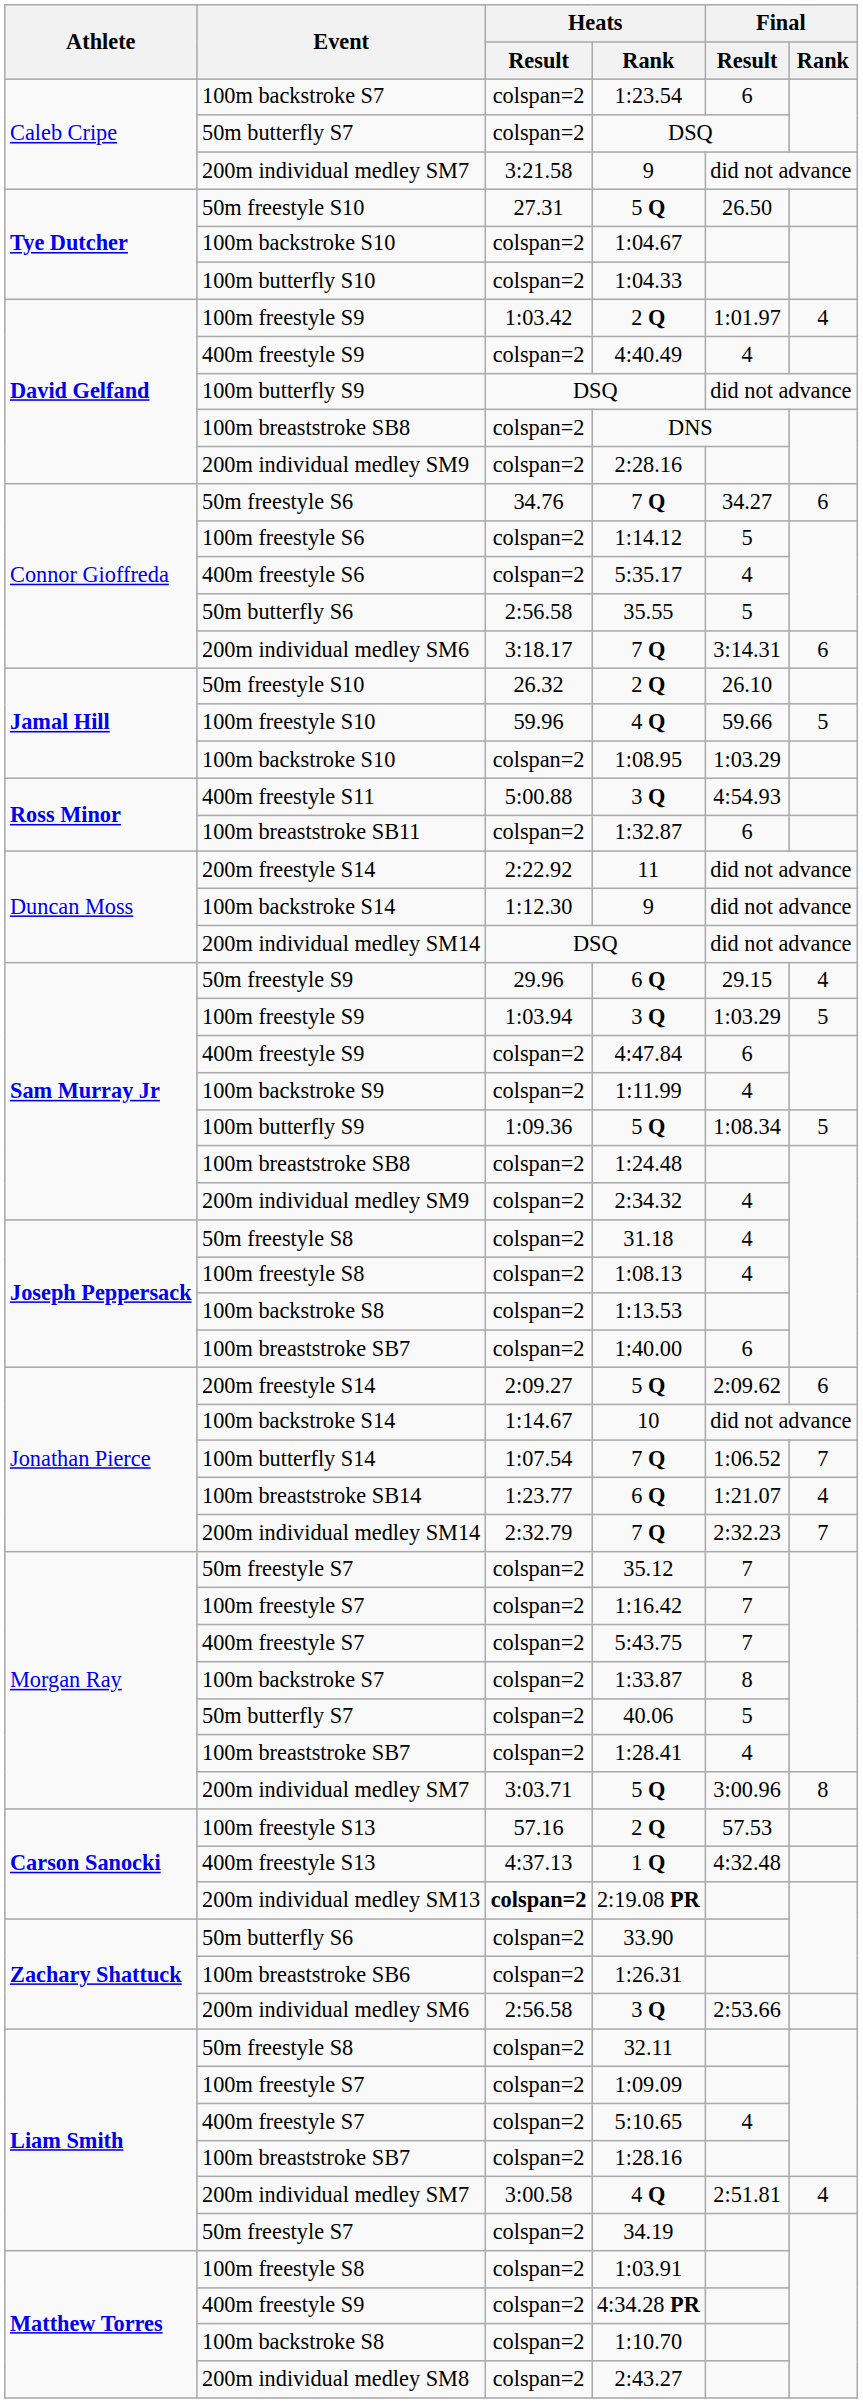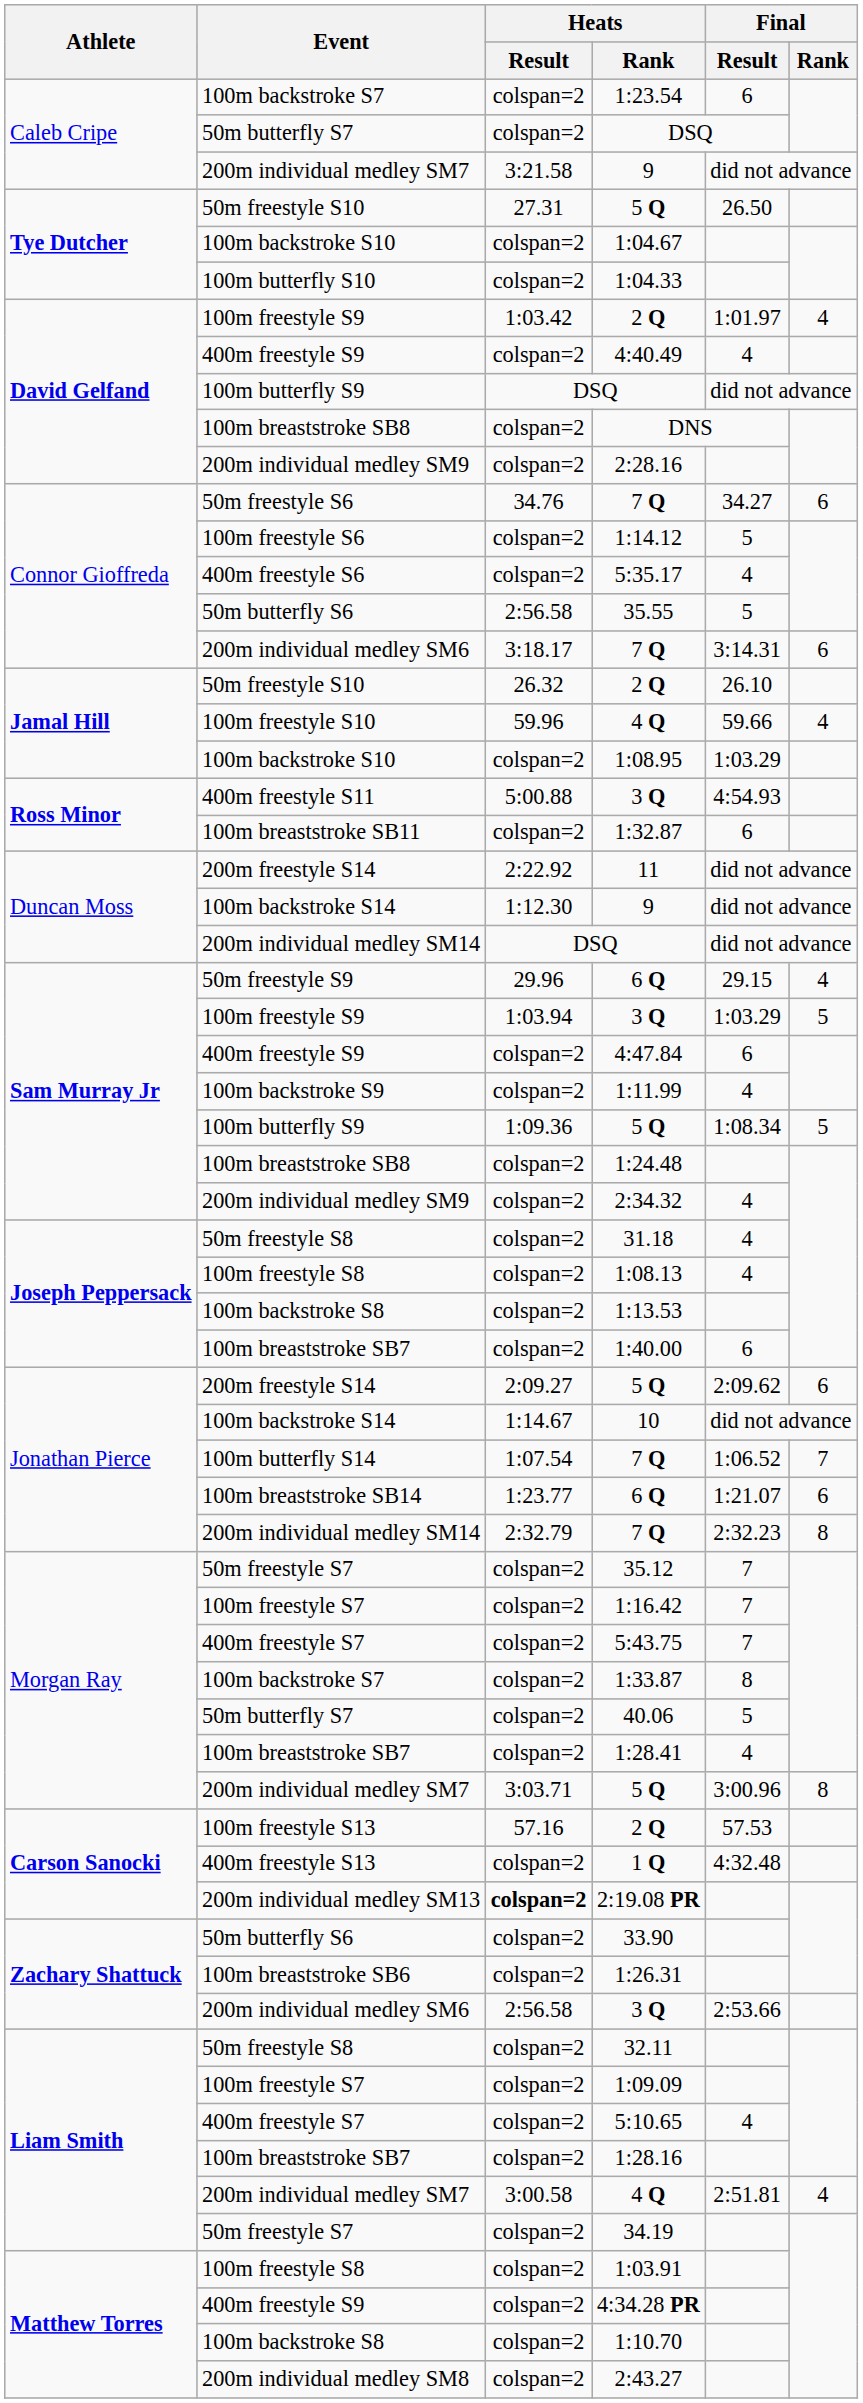(823, 722) 5 -> (823, 722) 4
(823, 1495) 4 -> (823, 1495) 6
(823, 1532) 7 -> (823, 1532) 8
(539, 1863) 4:37.13 -> (539, 1863) colspan=2
